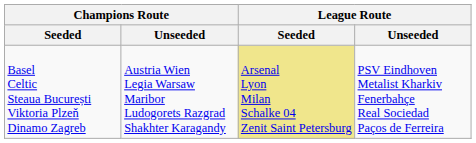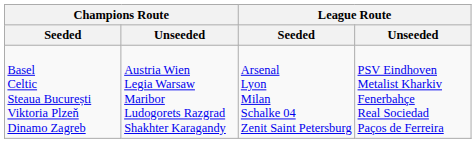(296, 99) khaki background -> (296, 99) no background
